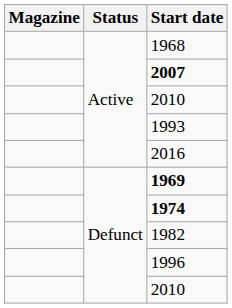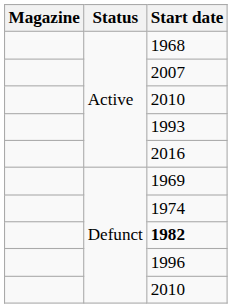(168, 72) bold -> (168, 72) normal
(168, 180) bold -> (168, 180) normal
(168, 208) bold -> (168, 208) normal
(168, 235) normal -> (168, 235) bold
